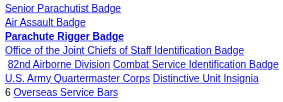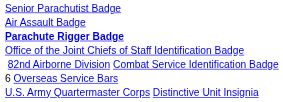(132, 79) U.S. Army Quartermaster Corps Distinctive Unit Insignia -> (62, 79) 6 Overseas Service Bars
(62, 93) 6 Overseas Service Bars -> (132, 93) U.S. Army Quartermaster Corps Distinctive Unit Insignia
